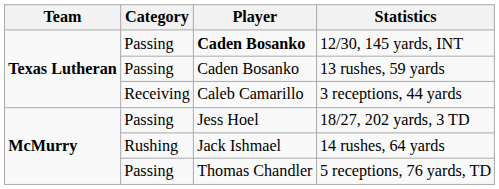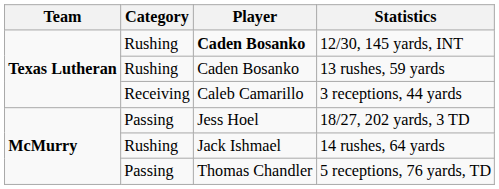(149, 43) Passing -> (151, 43) Rushing
(149, 68) Passing -> (151, 68) Rushing
